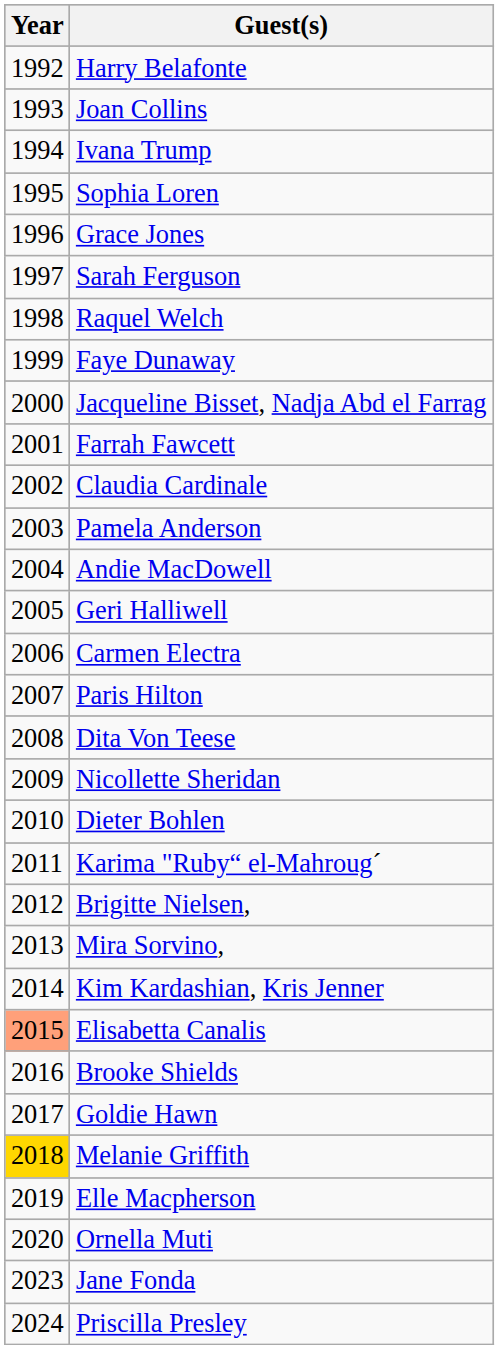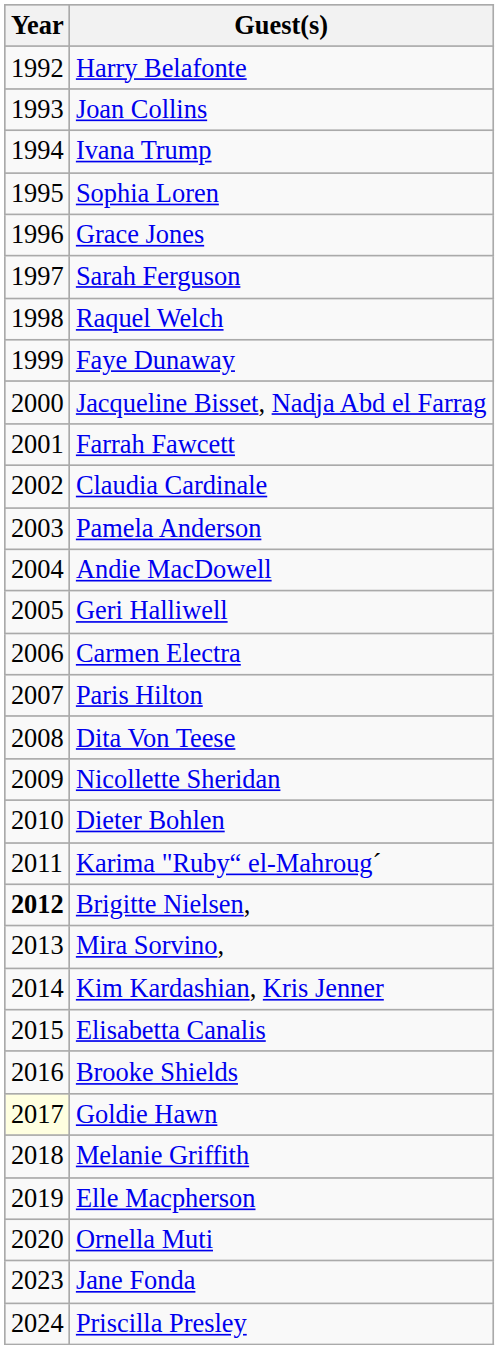(37, 904) normal -> (37, 904) bold
(37, 1030) lightsalmon background -> (37, 1030) no background
(37, 1114) no background -> (37, 1114) lightyellow background
(37, 1155) gold background -> (37, 1155) no background
